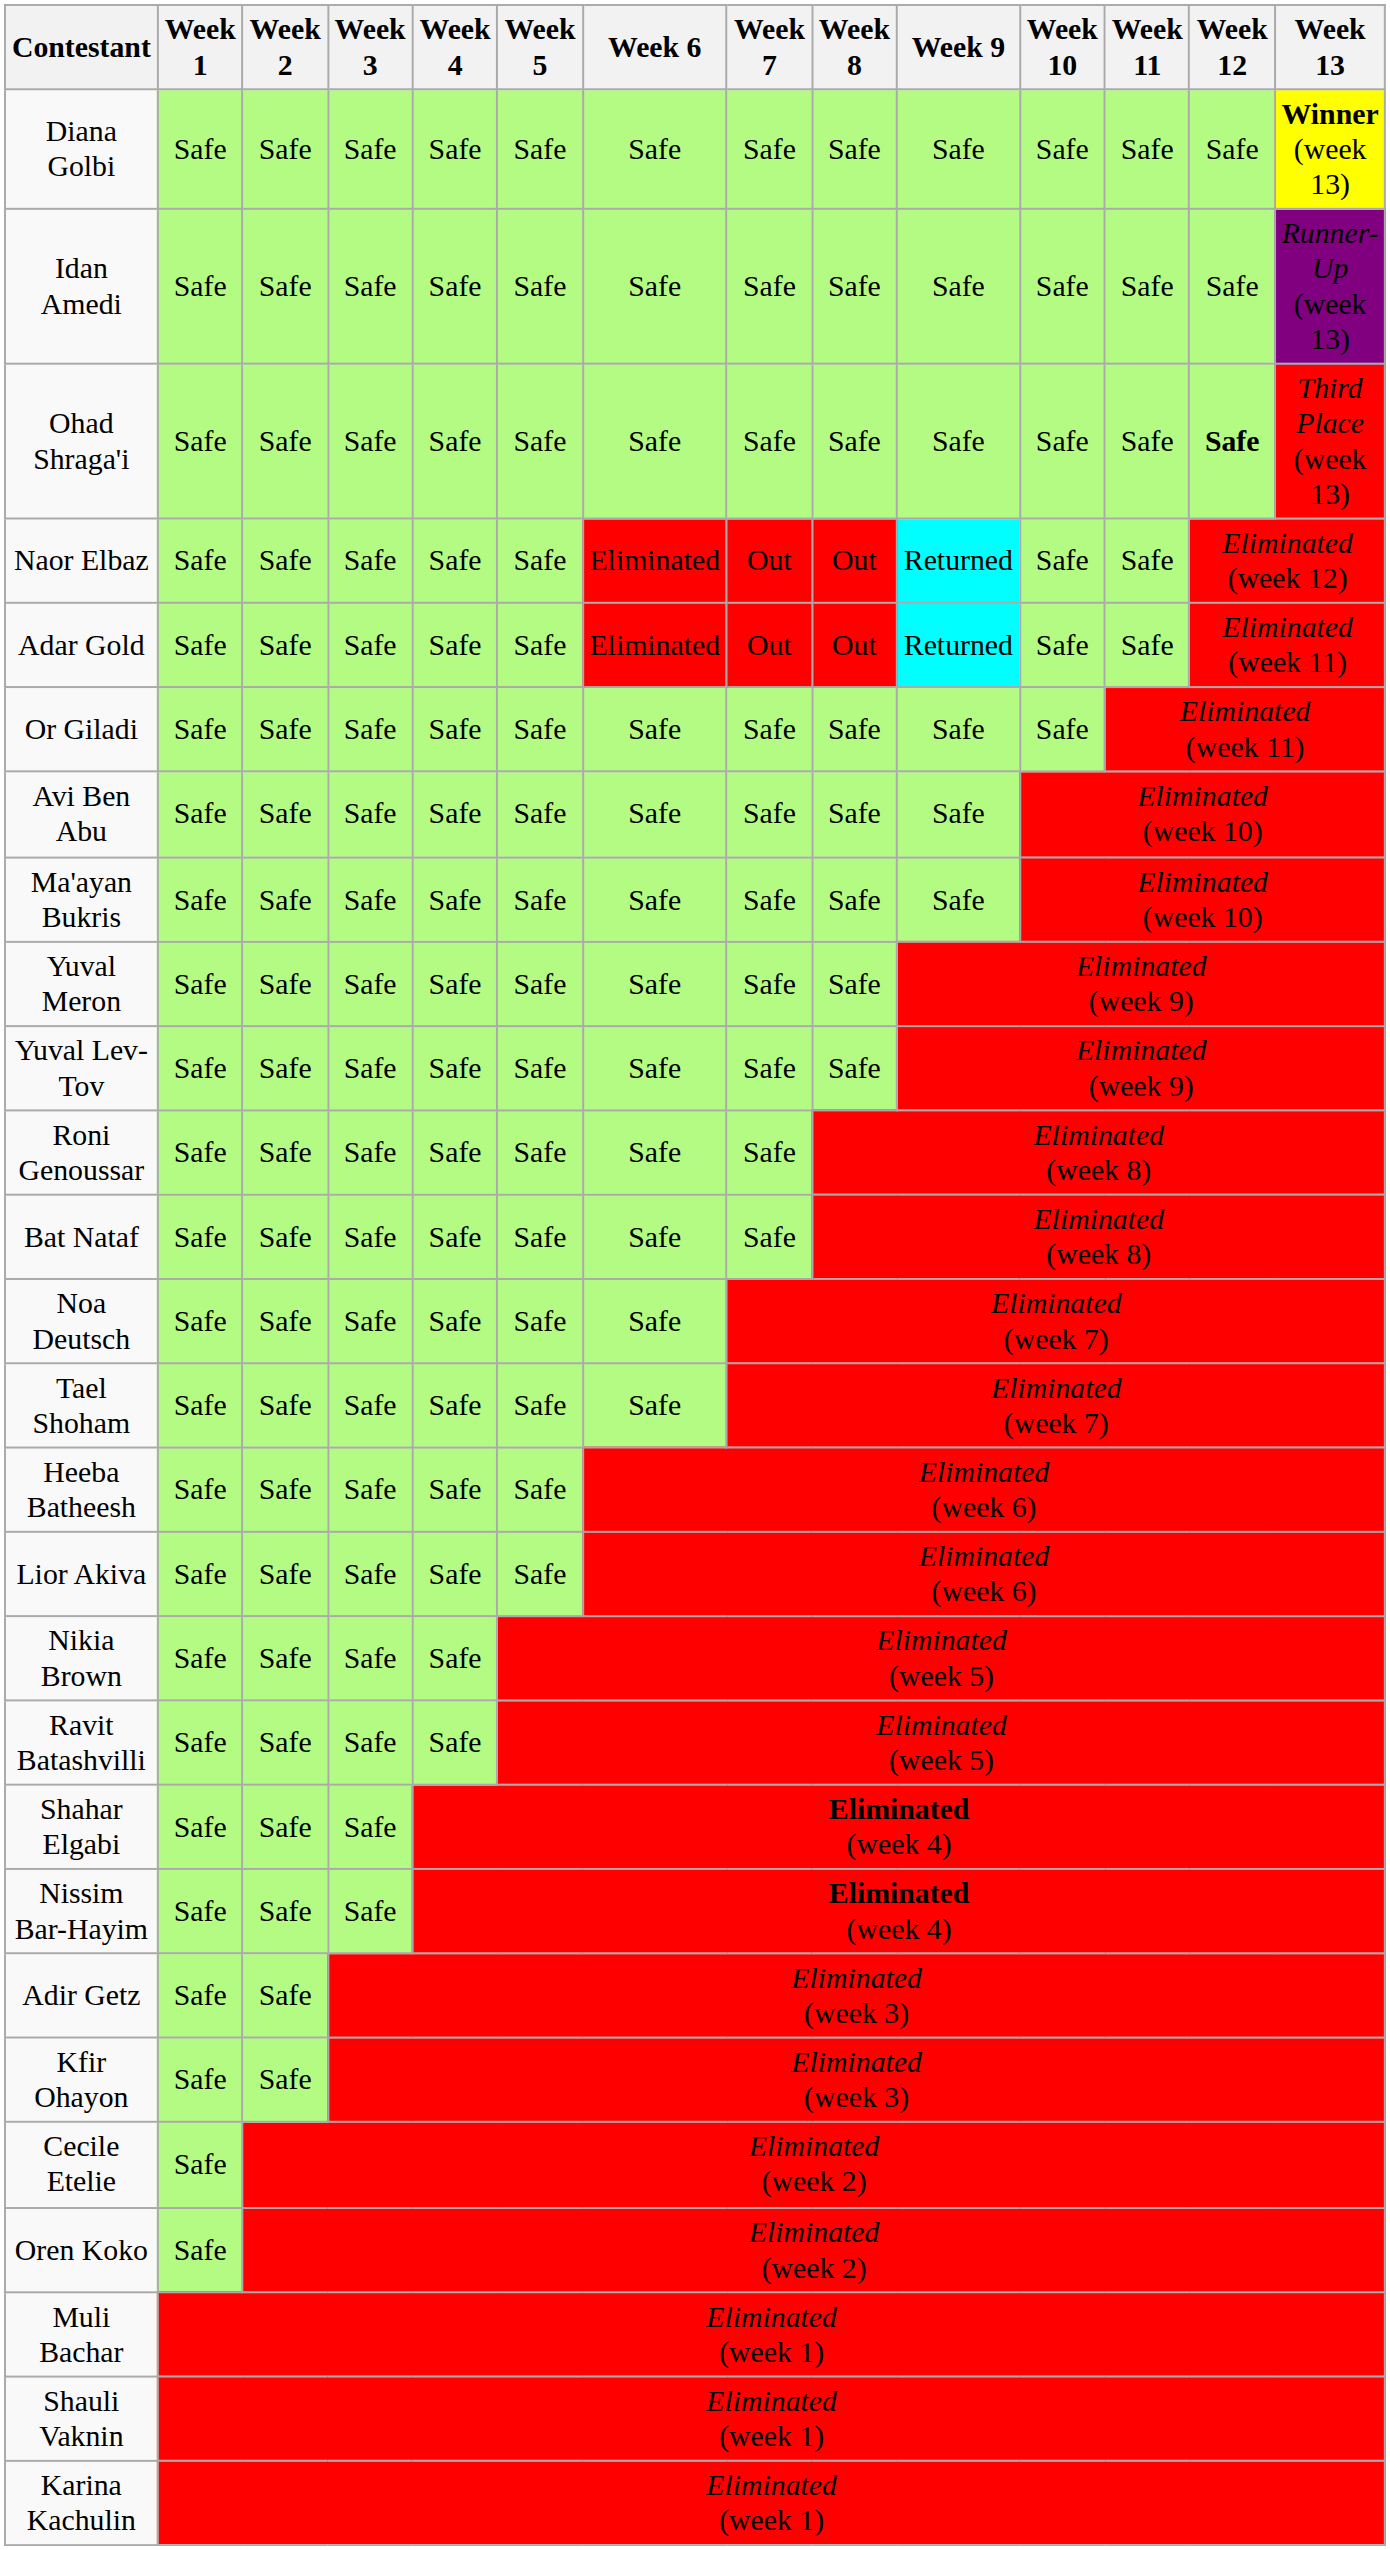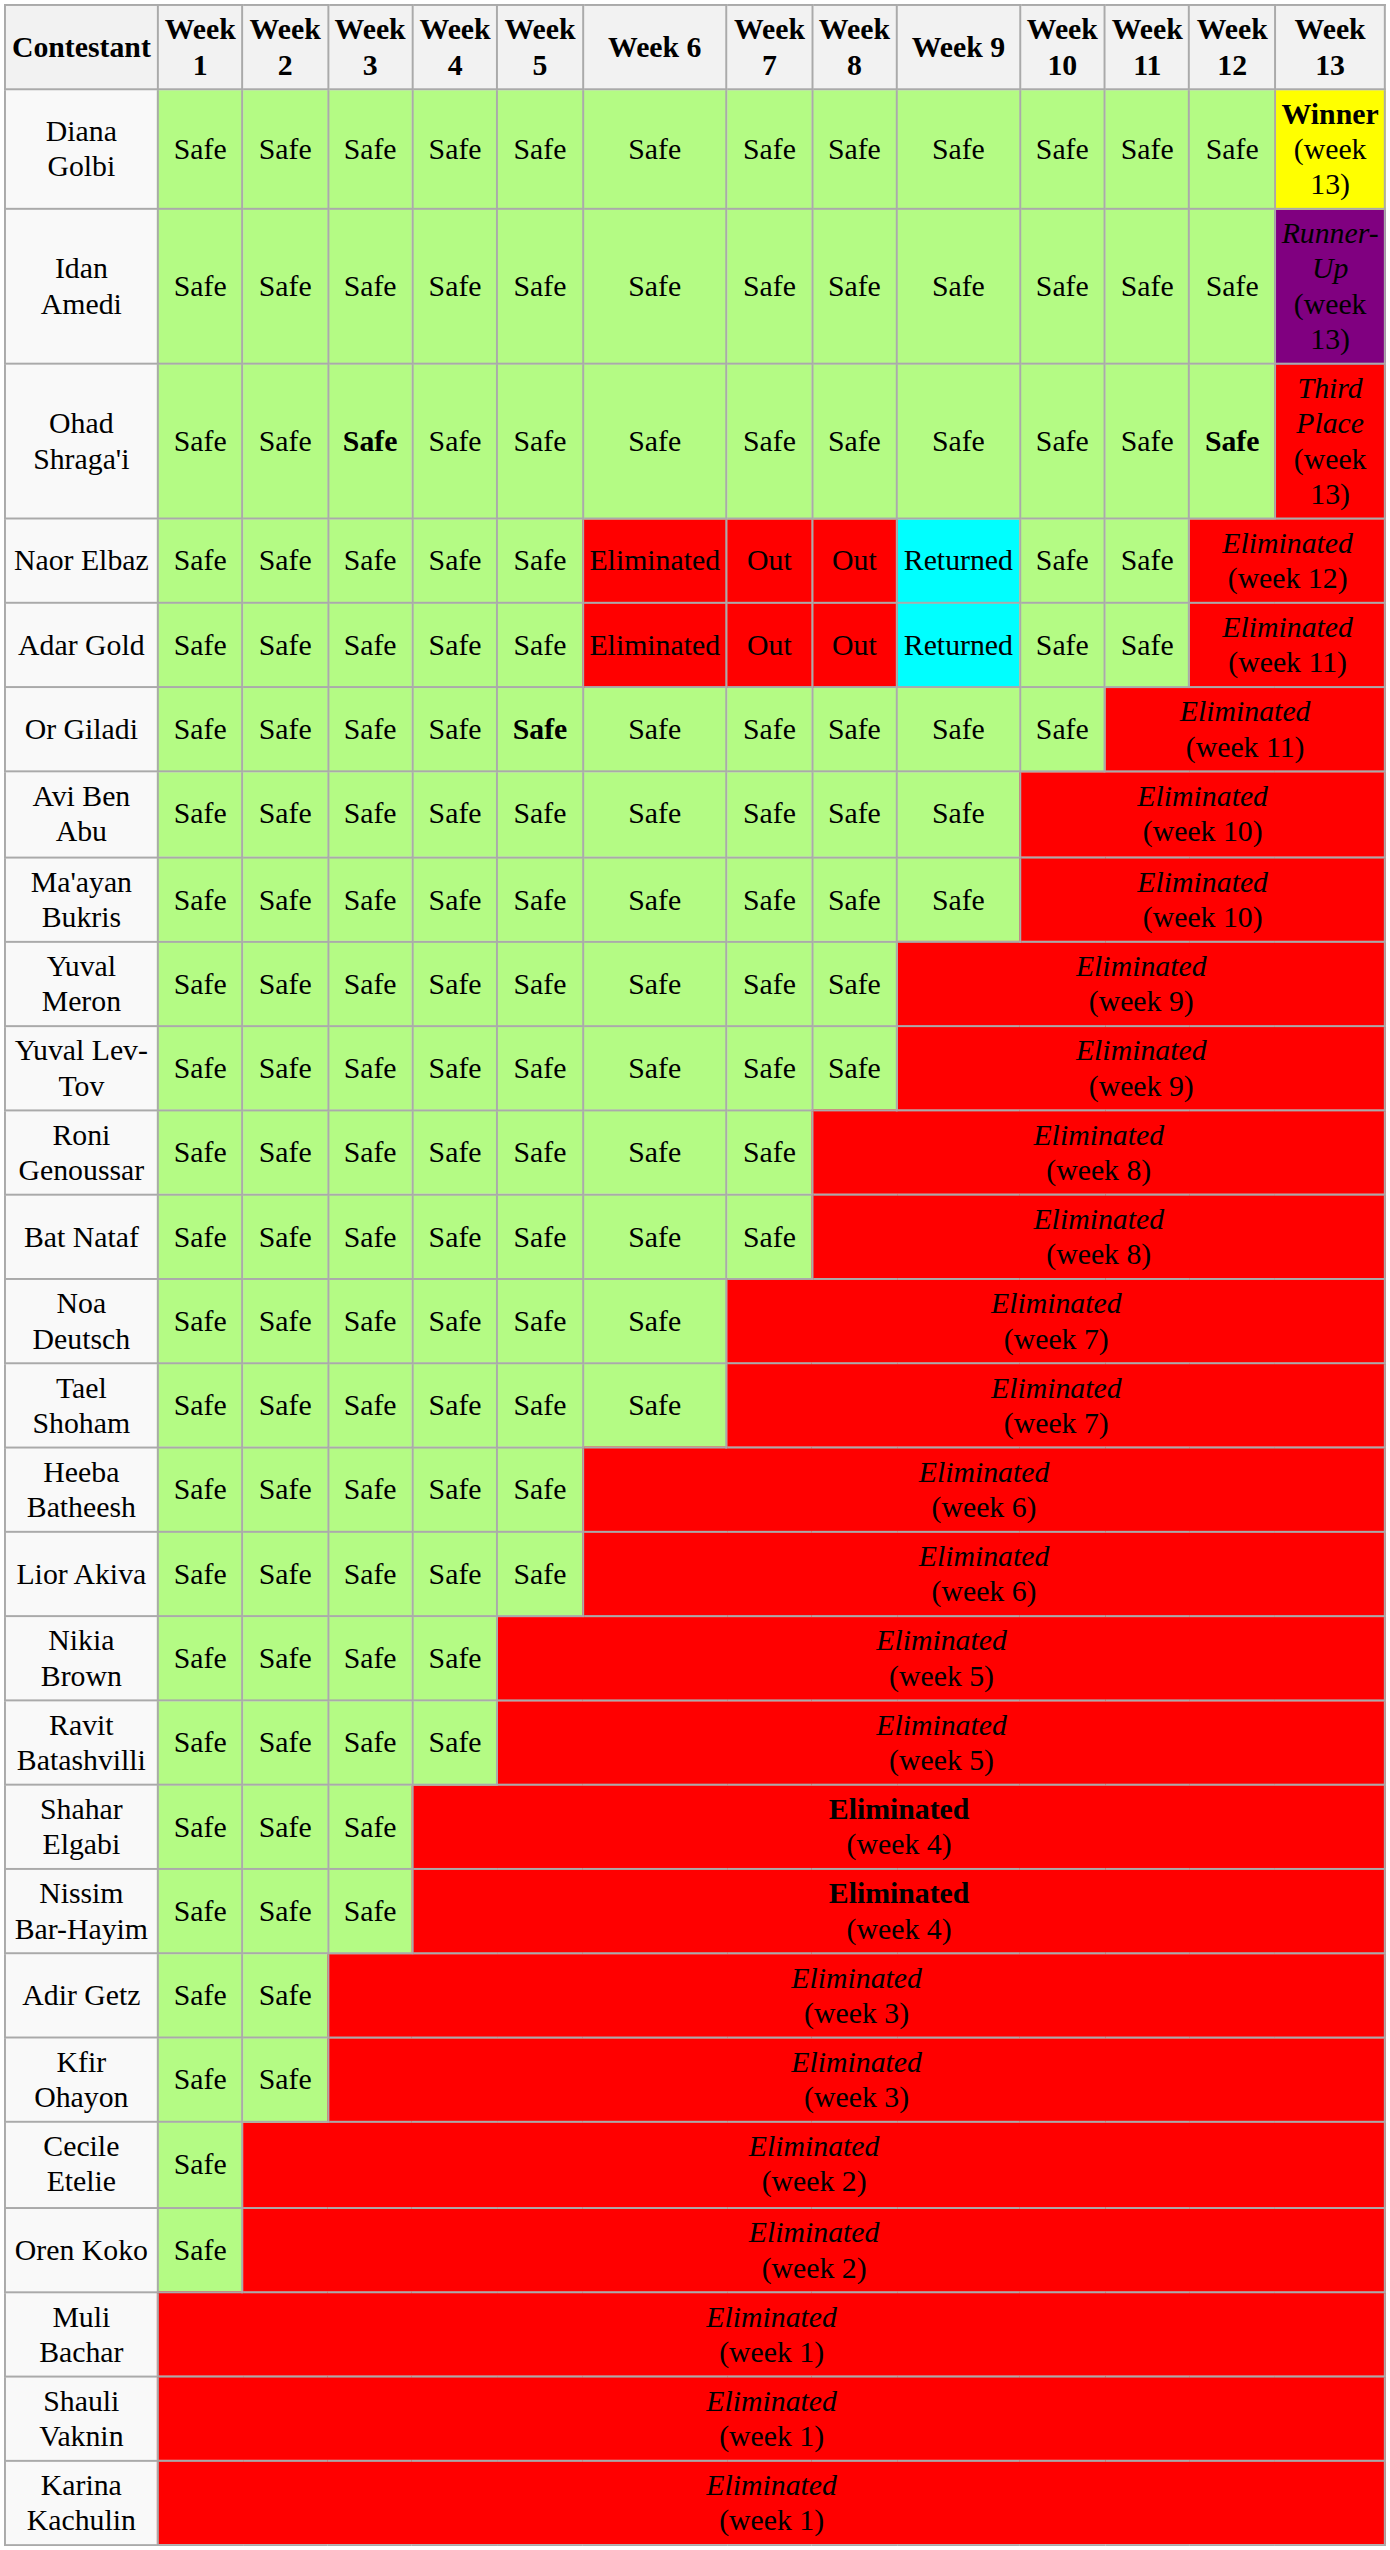(370, 441) normal -> (370, 441) bold
(540, 729) normal -> (540, 729) bold
